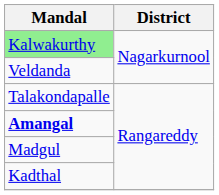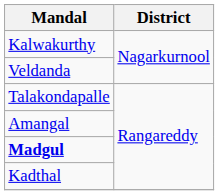(52, 44) lightgreen background -> (52, 44) no background
(41, 123) bold -> (39, 123) normal
(34, 149) normal -> (36, 149) bold
